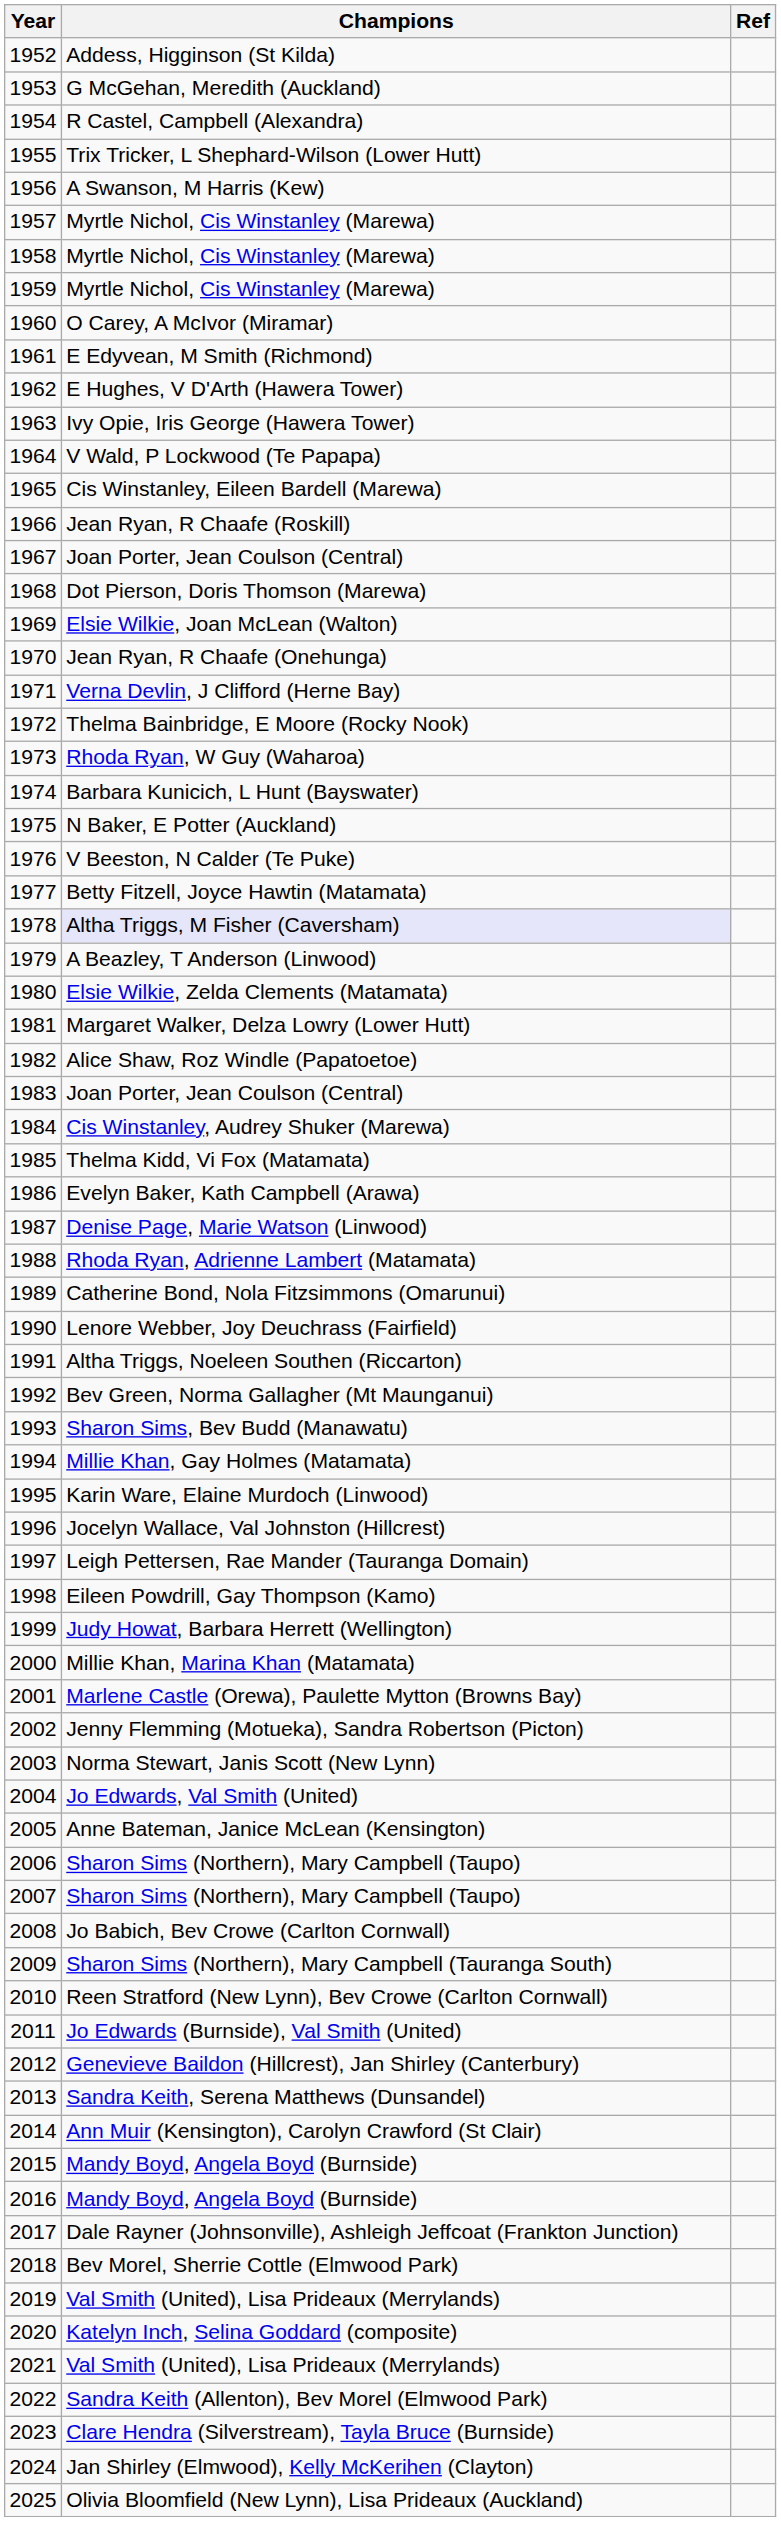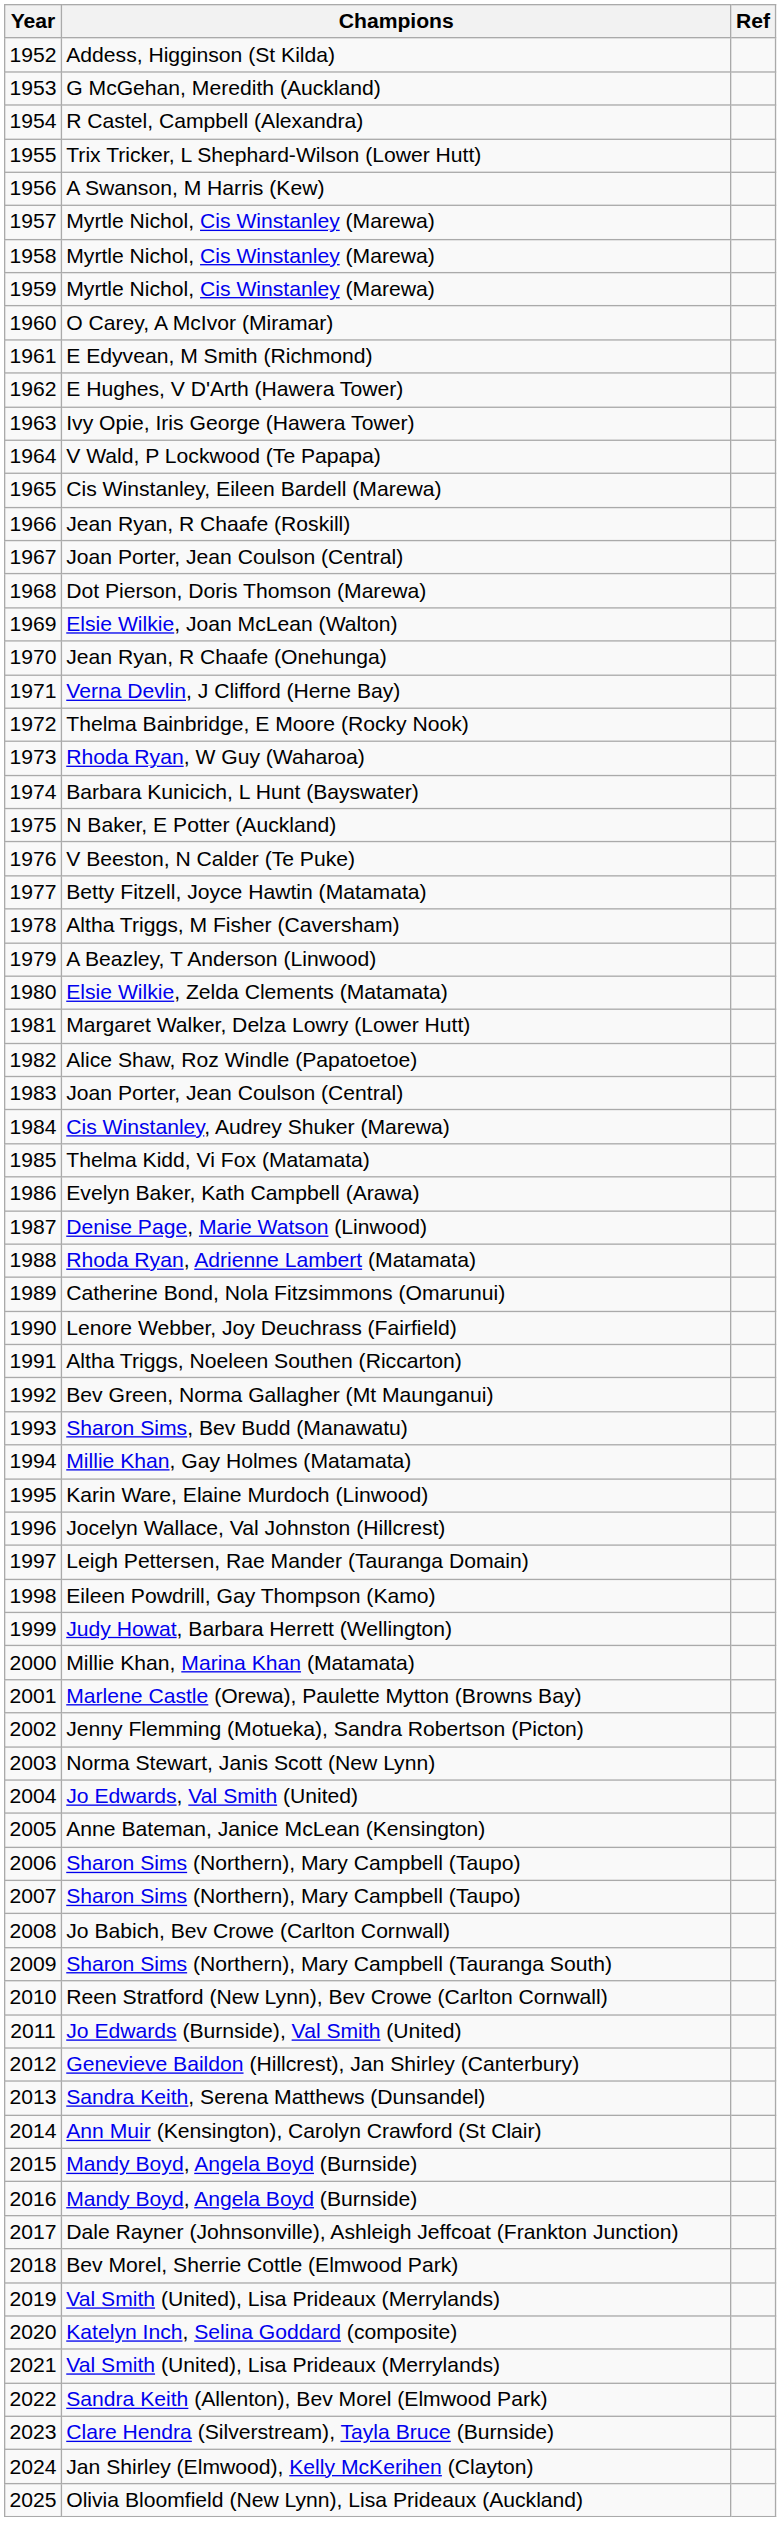(233, 925) lavender background -> (233, 925) no background
